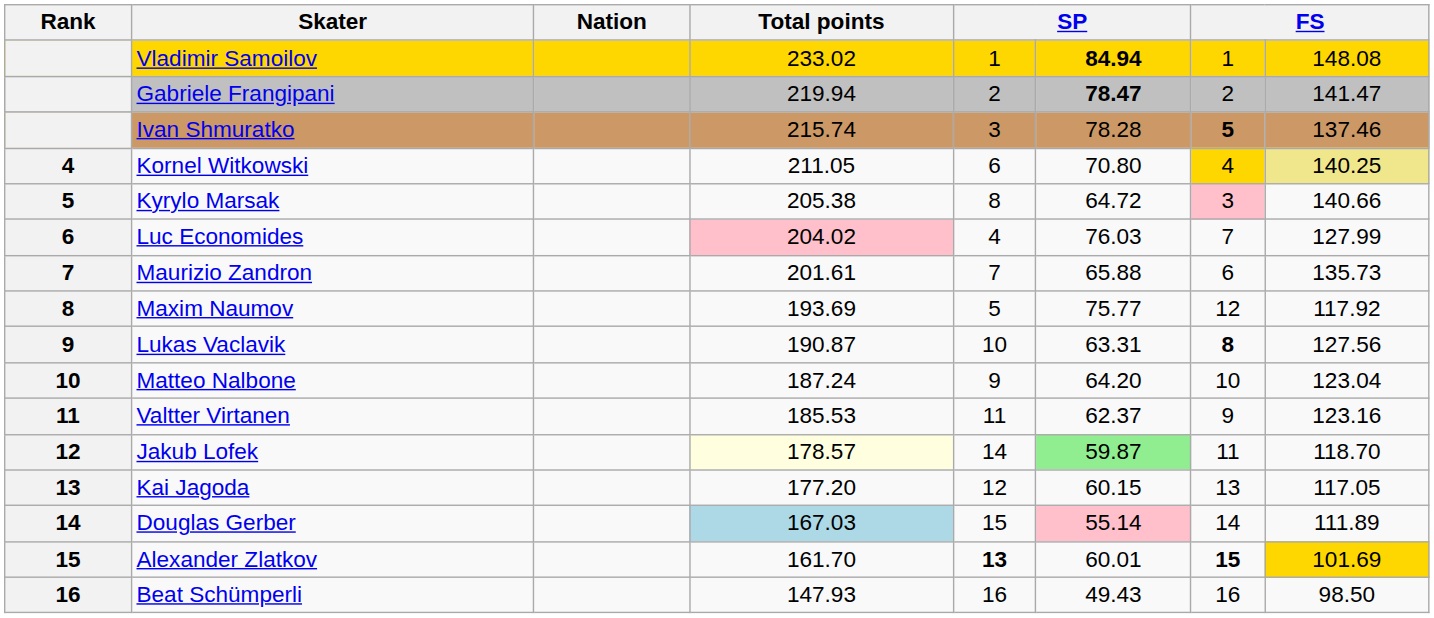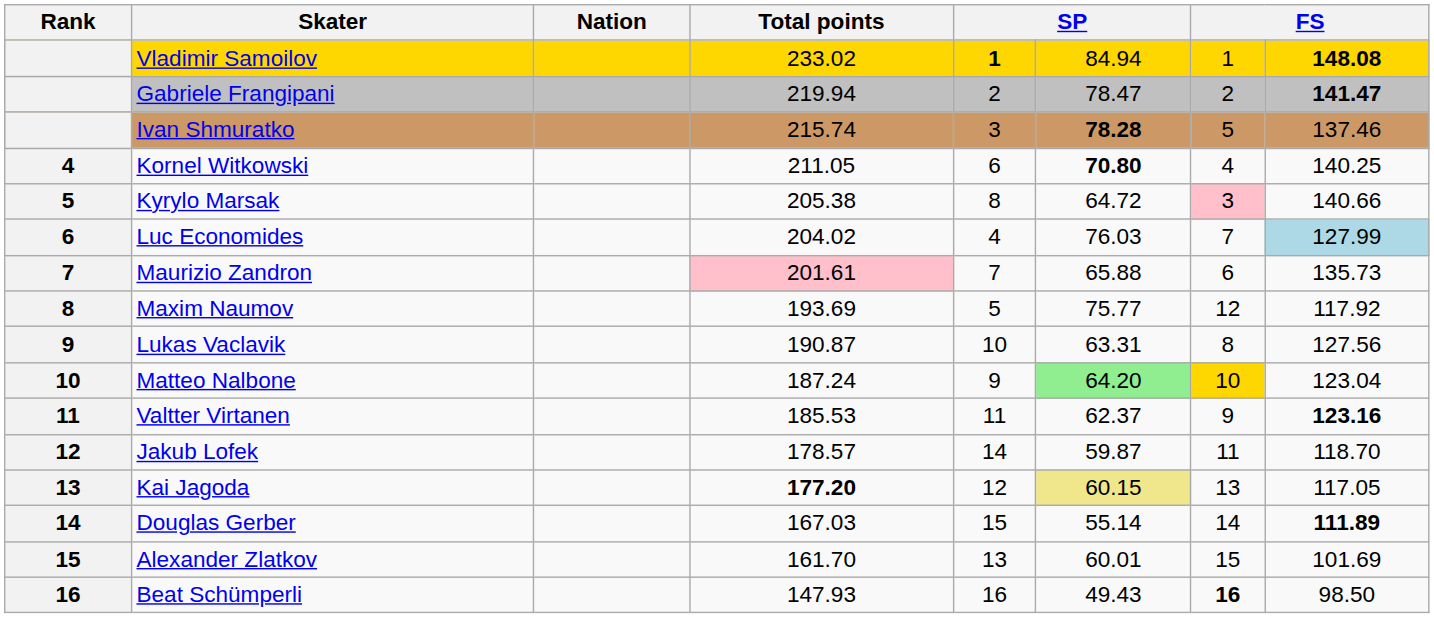(995, 58) normal -> (995, 58) bold
(1113, 58) bold -> (1113, 58) normal
(1347, 58) normal -> (1347, 58) bold
(1113, 93) bold -> (1113, 93) normal
(1347, 93) normal -> (1347, 93) bold
(1113, 129) normal -> (1113, 129) bold
(1228, 129) bold -> (1228, 129) normal
(1113, 165) normal -> (1113, 165) bold
(1228, 165) gold background -> (1228, 165) no background
(1347, 165) khaki background -> (1347, 165) no background
(821, 237) pink background -> (821, 237) no background
(1347, 237) no background -> (1347, 237) lightblue background
(821, 272) no background -> (821, 272) pink background
(1228, 344) bold -> (1228, 344) normal
(1113, 380) no background -> (1113, 380) lightgreen background
(1228, 380) no background -> (1228, 380) gold background
(1347, 415) normal -> (1347, 415) bold
(821, 451) lightyellow background -> (821, 451) no background
(1113, 451) lightgreen background -> (1113, 451) no background
(821, 487) normal -> (821, 487) bold
(1113, 487) no background -> (1113, 487) khaki background
(821, 523) lightblue background -> (821, 523) no background
(1113, 523) pink background -> (1113, 523) no background
(1347, 523) normal -> (1347, 523) bold
(994, 559) bold -> (994, 559) normal
(1228, 559) bold -> (1228, 559) normal
(1347, 559) gold background -> (1347, 559) no background
(1228, 594) normal -> (1228, 594) bold
